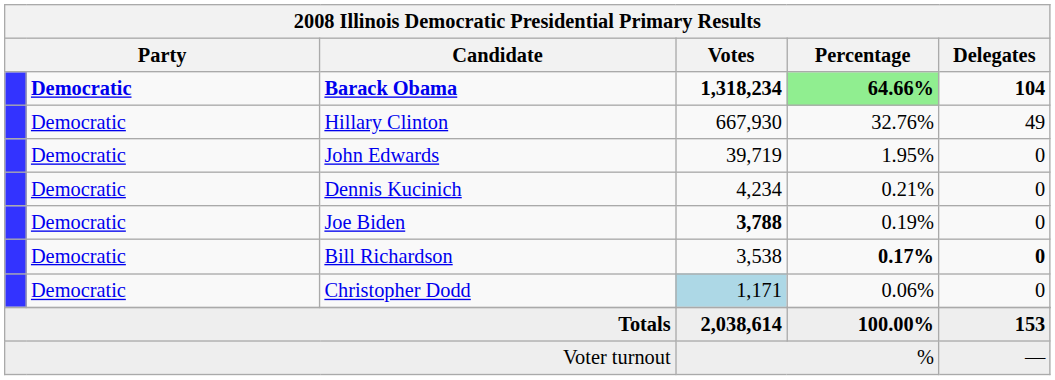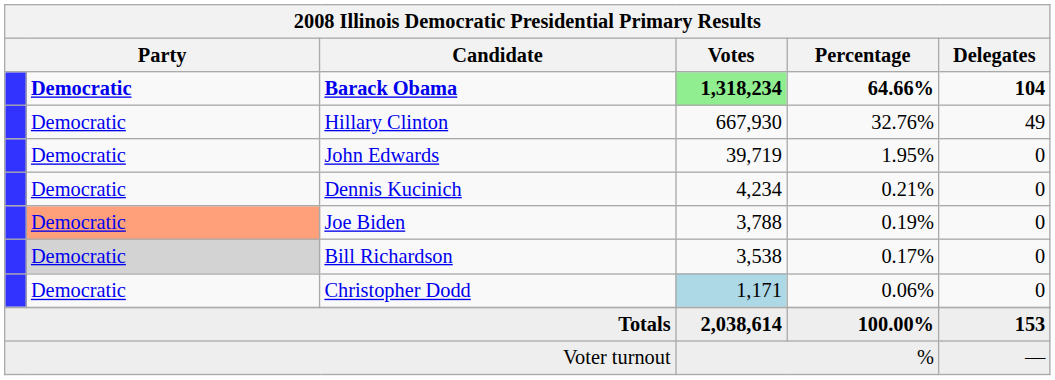(741, 88) no background -> (741, 88) lightgreen background
(901, 88) lightgreen background -> (901, 88) no background
(78, 222) no background -> (78, 222) lightsalmon background
(759, 222) bold -> (759, 222) normal
(78, 256) no background -> (78, 256) lightgrey background
(906, 256) bold -> (908, 256) normal
(1040, 256) bold -> (1040, 256) normal
